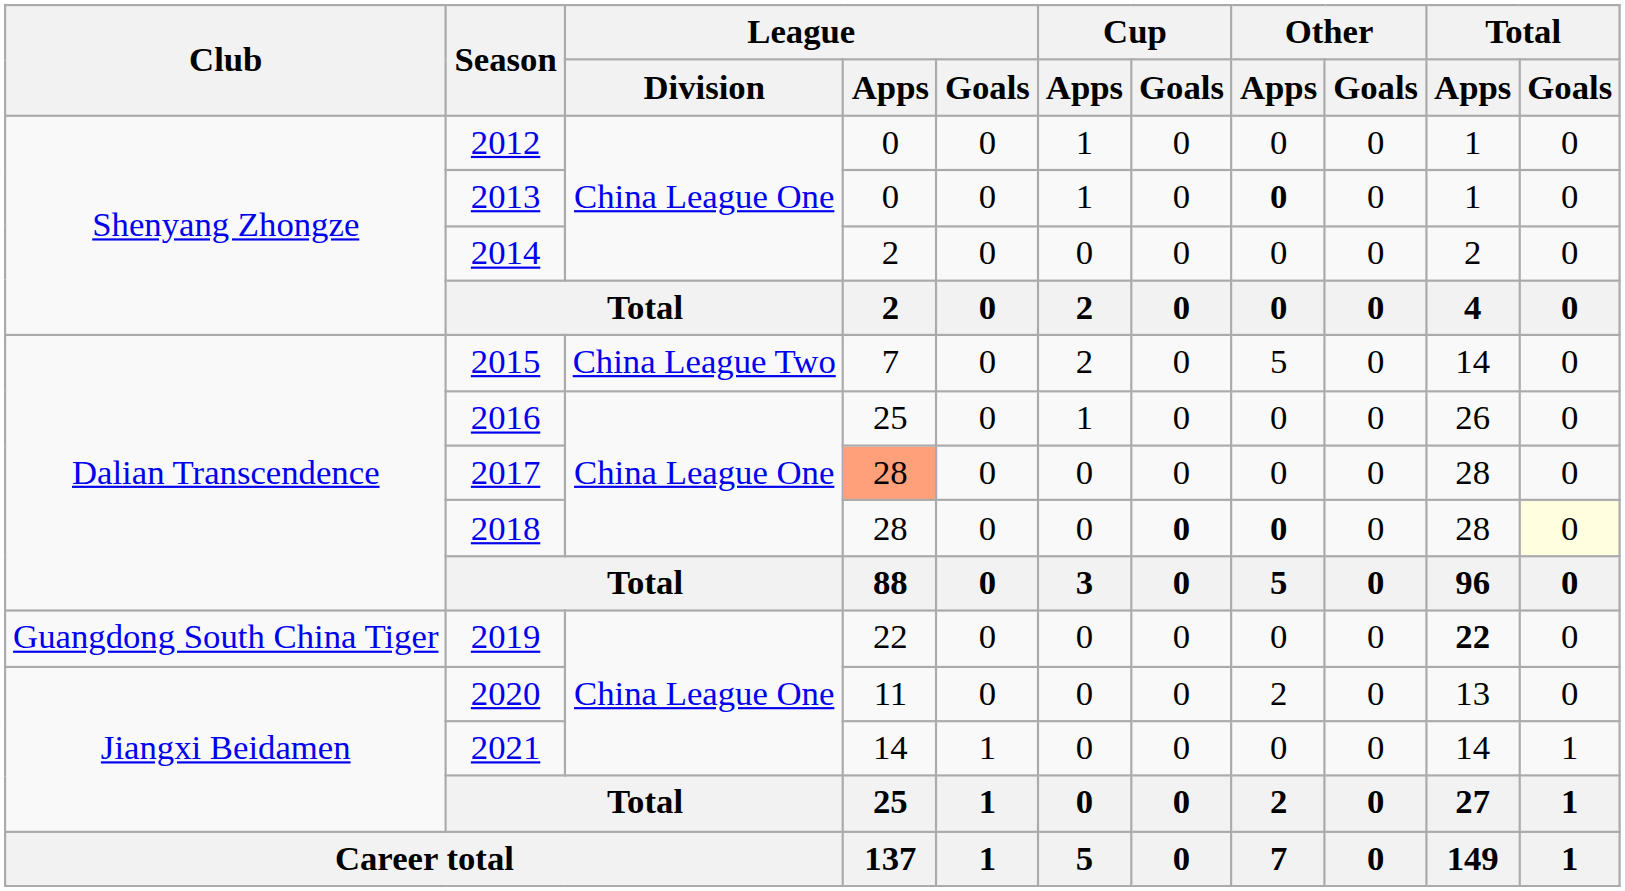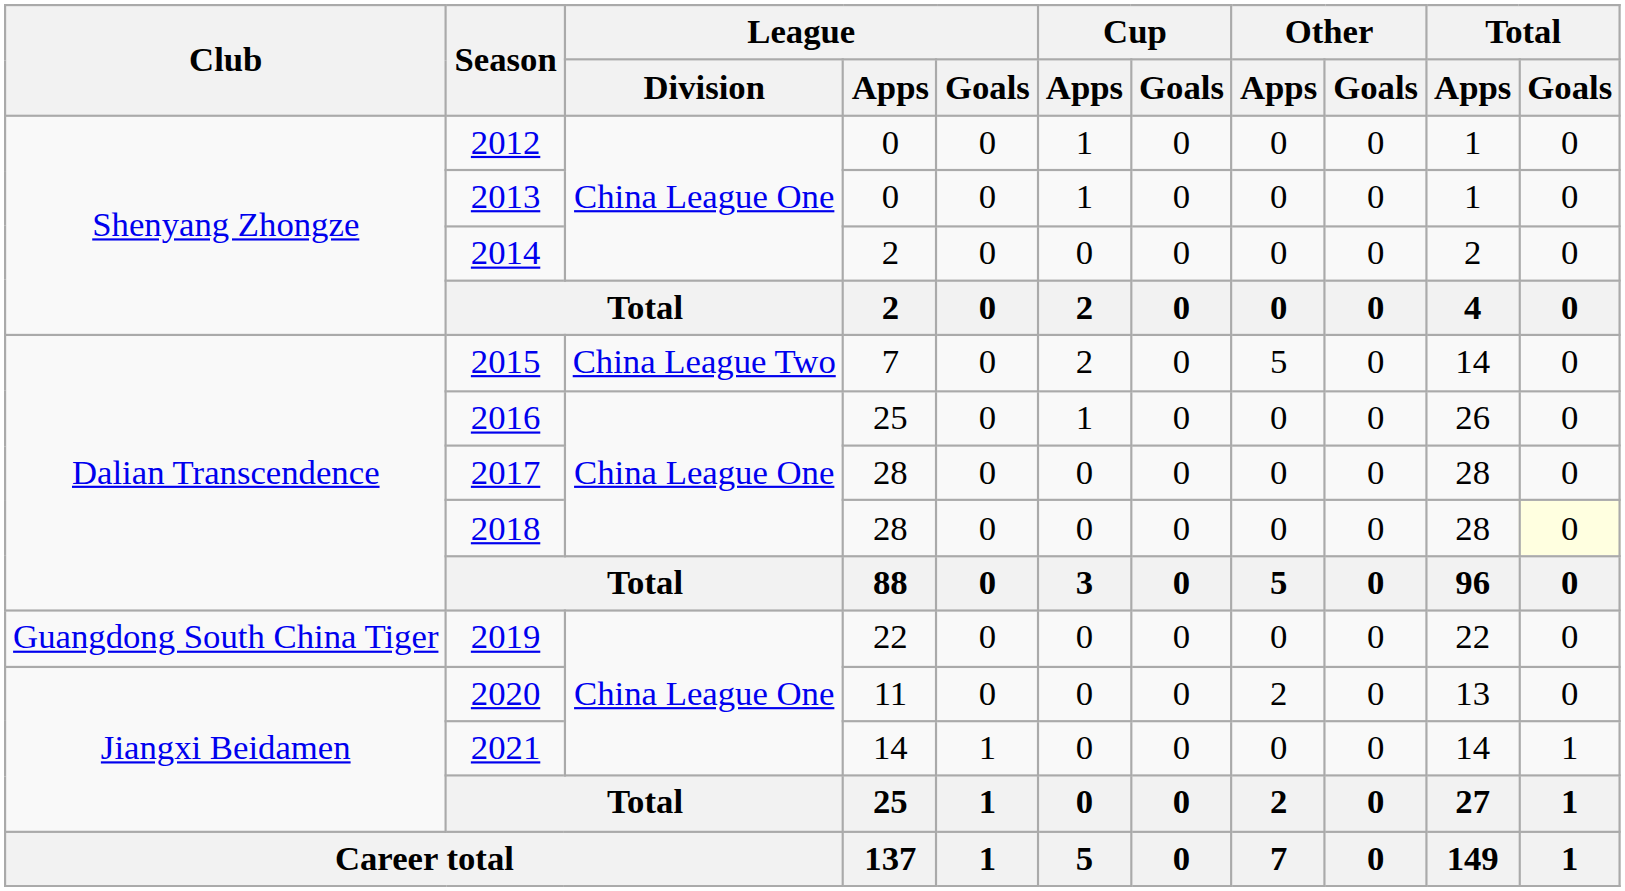(1279, 197) bold -> (1279, 197) normal
(890, 472) lightsalmon background -> (890, 472) no background
(1182, 527) bold -> (1182, 527) normal
(1279, 527) bold -> (1279, 527) normal
(1473, 637) bold -> (1473, 637) normal
